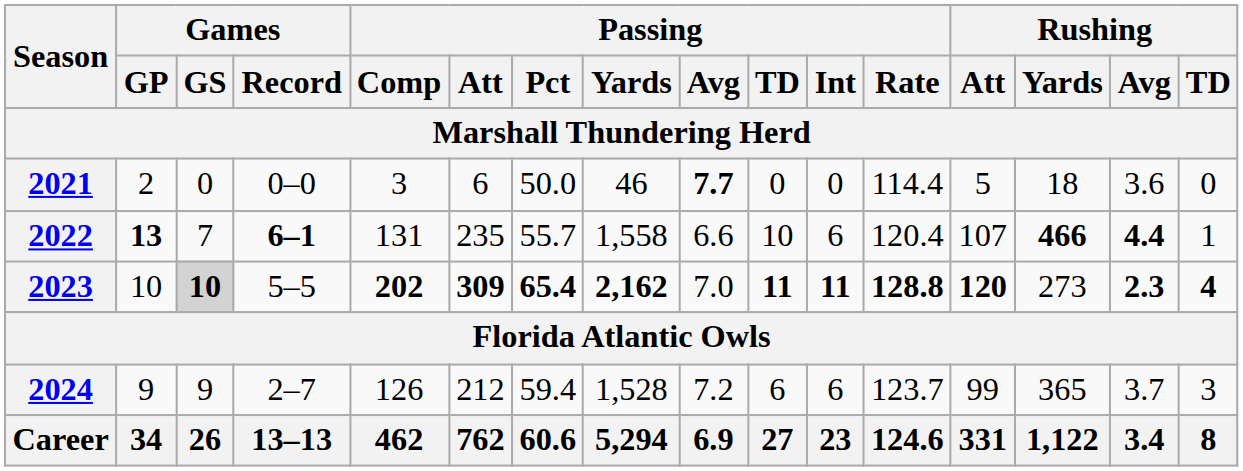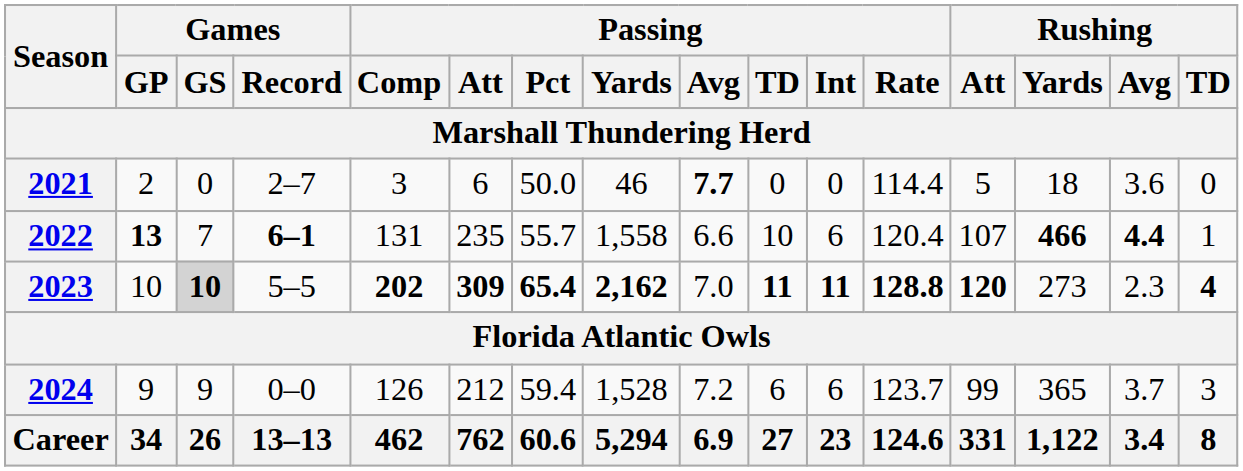(292, 183) 0–0 -> (292, 183) 2–7
(1144, 286) bold -> (1144, 286) normal
(292, 388) 2–7 -> (292, 388) 0–0
